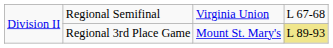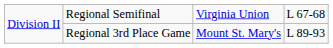(306, 33) khaki background -> (306, 33) no background
